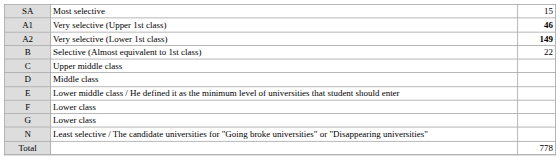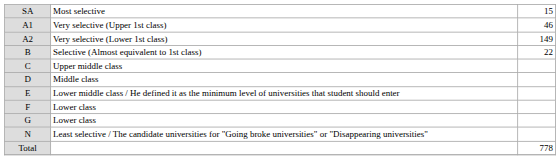(549, 25) bold -> (549, 25) normal
(546, 39) bold -> (546, 39) normal
